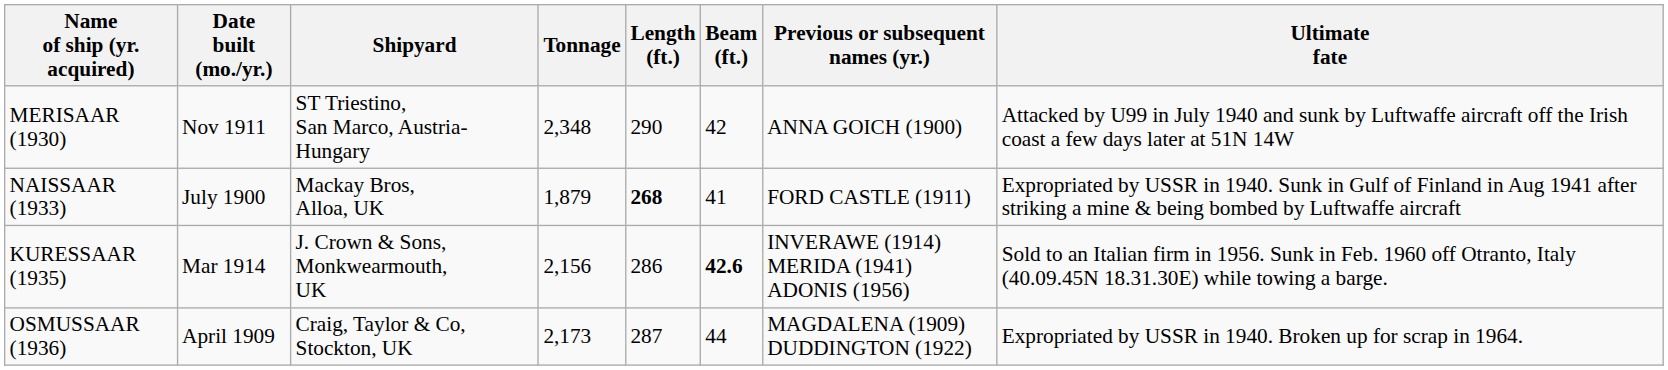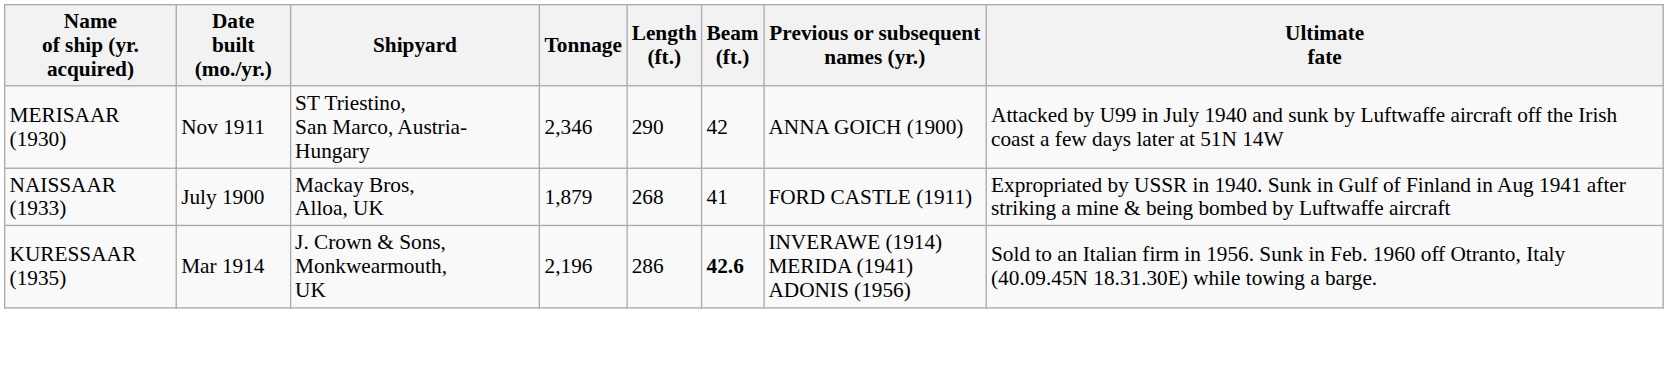(567, 126) 2,348 -> (569, 126) 2,346
(646, 196) bold -> (648, 196) normal
(567, 266) 2,156 -> (569, 266) 2,196
- row: (75, 335)
